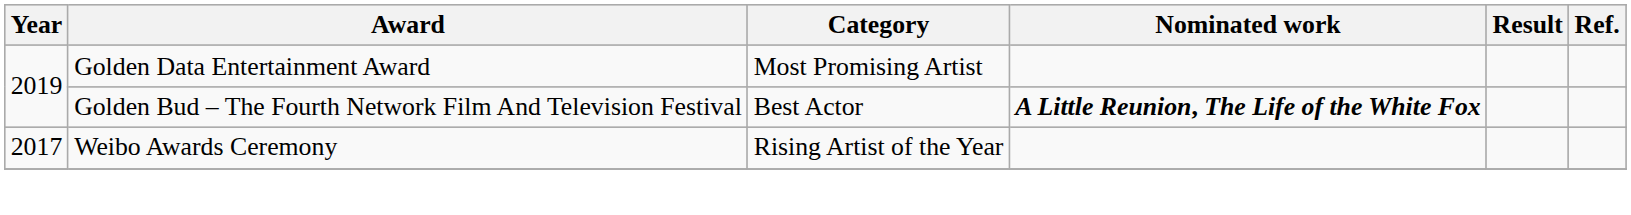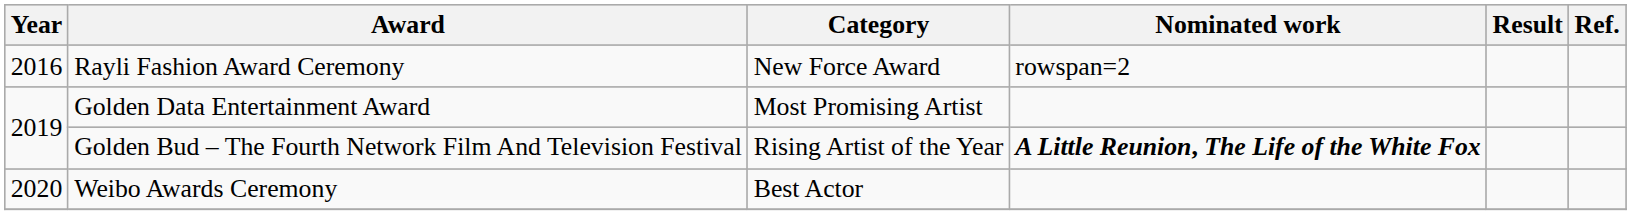+ row: (239, 65)
(808, 106) Best Actor -> (879, 147) Rising Artist of the Year
(37, 147) 2017 -> (37, 188) 2020
(879, 147) Rising Artist of the Year -> (808, 188) Best Actor
